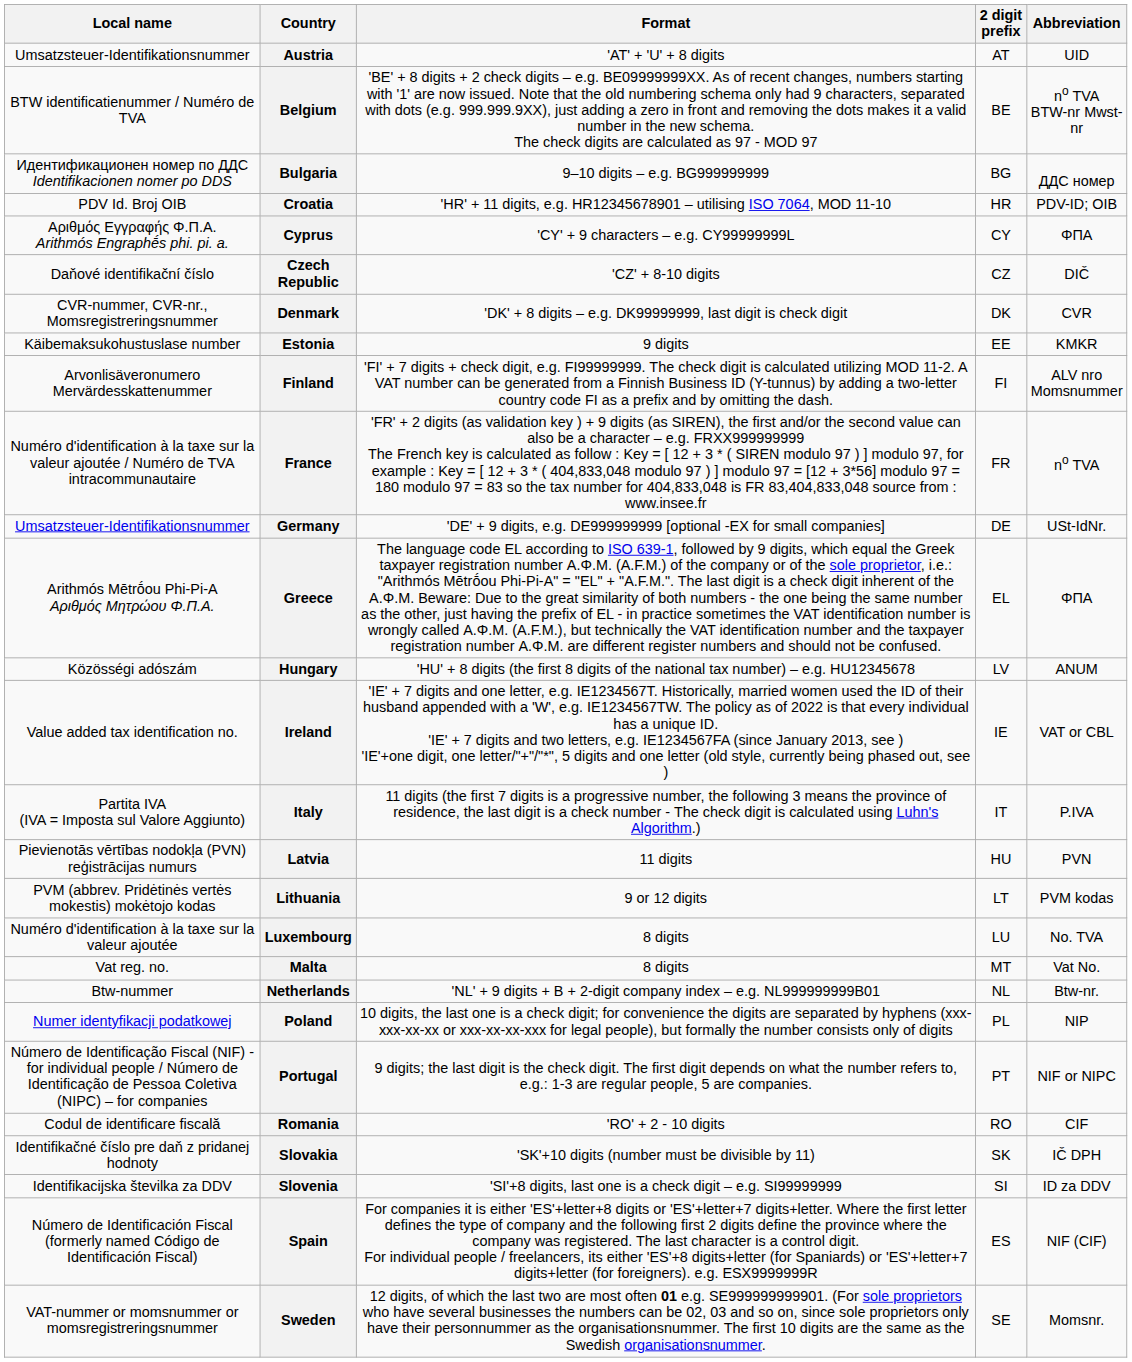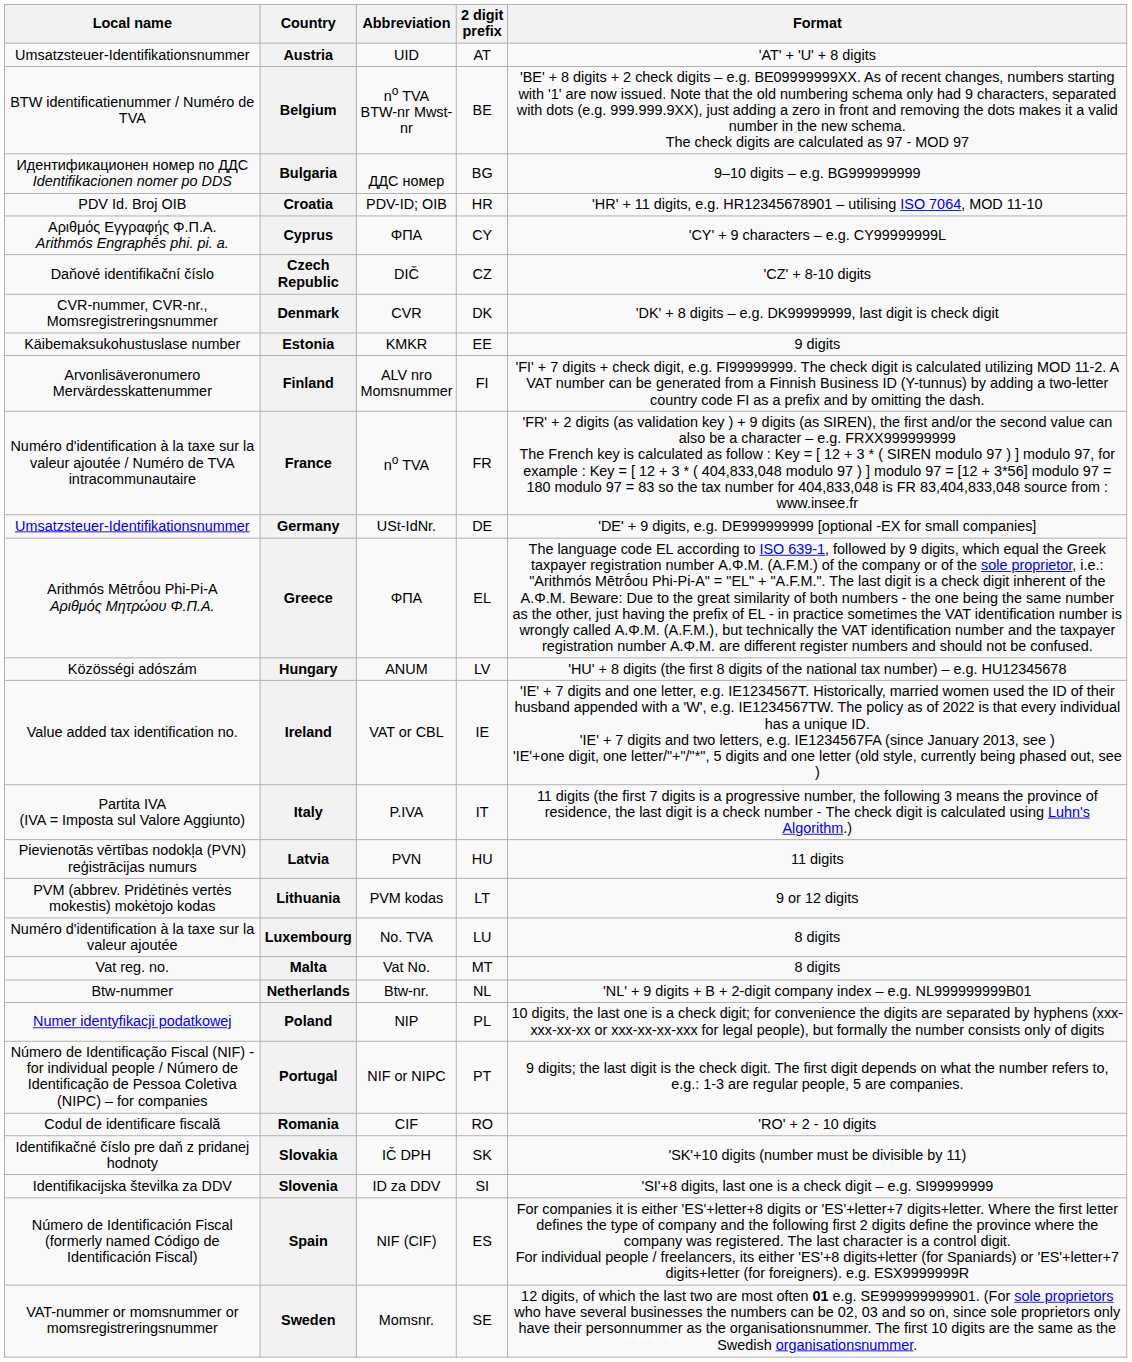columns swapped: (1077, 24) <-> (666, 24)
